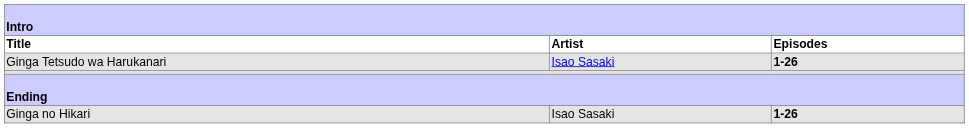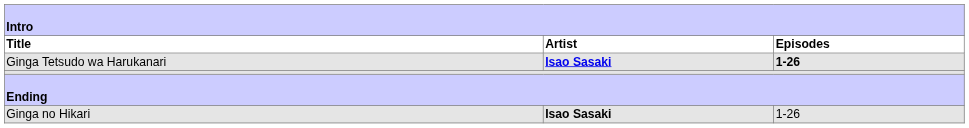(583, 61) normal -> (578, 61) bold
(583, 114) normal -> (578, 114) bold
(786, 114) bold -> (788, 114) normal
